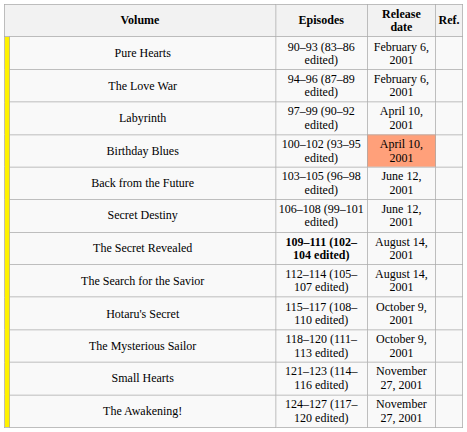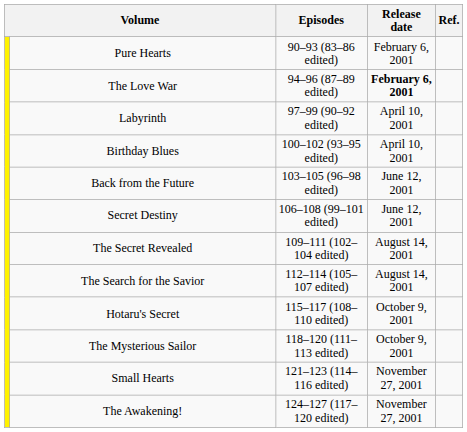(401, 85) normal -> (401, 85) bold
(401, 150) lightsalmon background -> (401, 150) no background
(321, 248) bold -> (321, 248) normal
